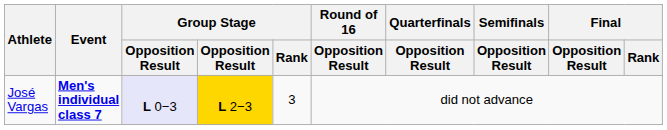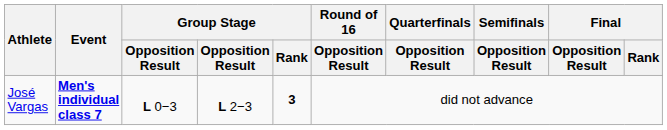(160, 108) lavender background -> (160, 108) no background
(235, 108) gold background -> (235, 108) no background
(292, 100) normal -> (292, 100) bold
